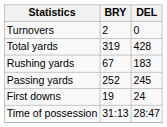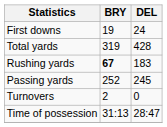rows swapped: (34, 97) <-> (30, 30)
(108, 63) normal -> (108, 63) bold
